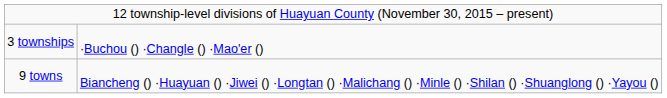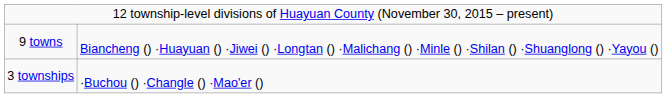rows swapped: (41, 75) <-> (41, 41)
